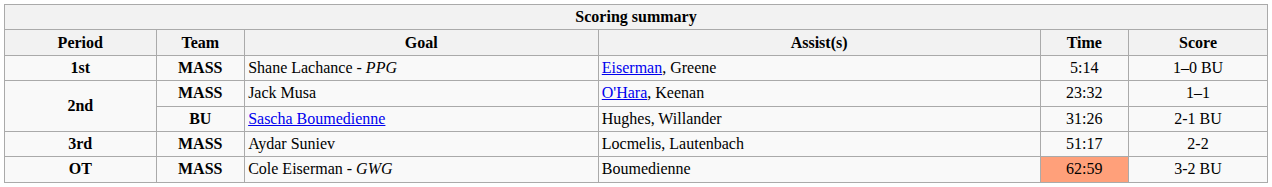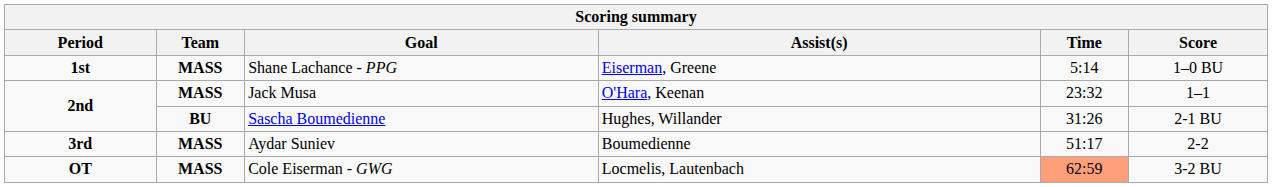(673, 144) Locmelis, Lautenbach -> (646, 144) Boumedienne
(646, 169) Boumedienne -> (673, 169) Locmelis, Lautenbach
